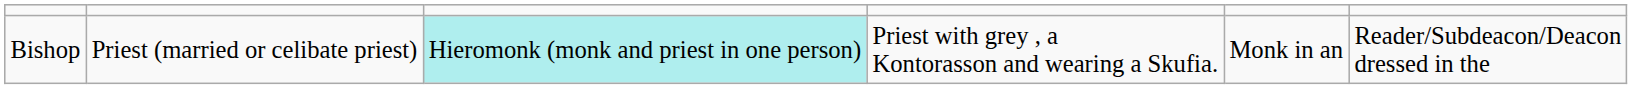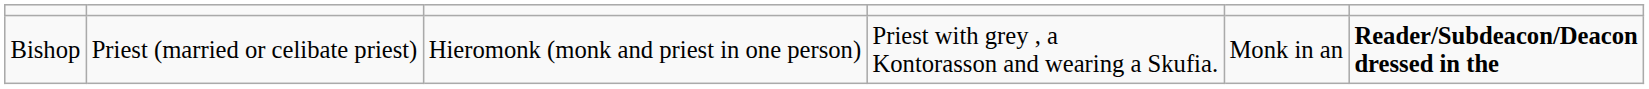(645, 49) paleturquoise background -> (645, 49) no background
(1488, 49) normal -> (1496, 49) bold
